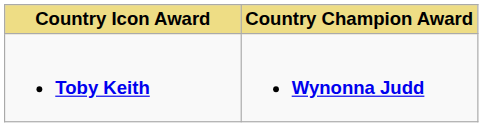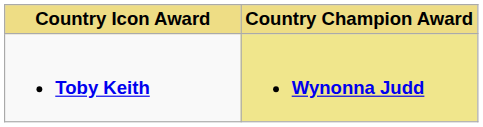(359, 88) no background -> (359, 88) khaki background
